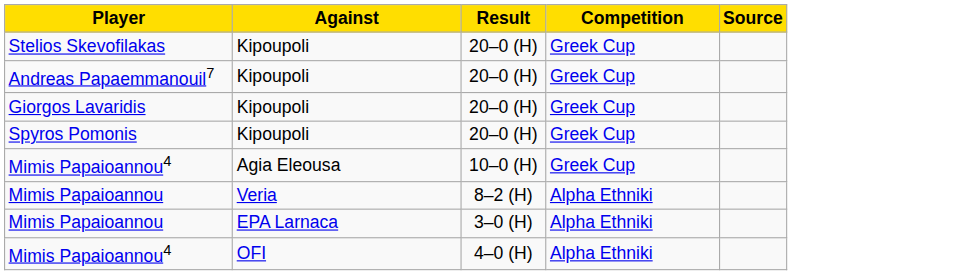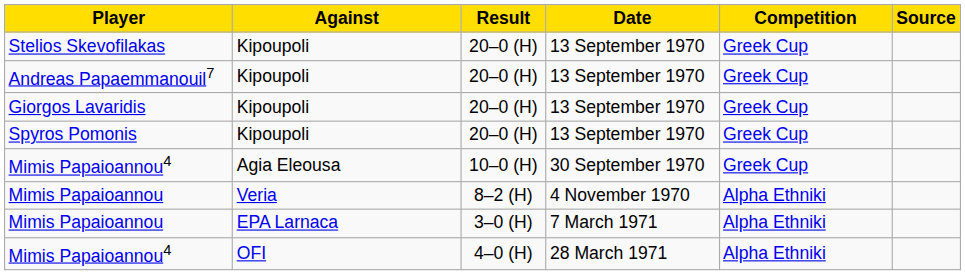+ column: (632, 18)
